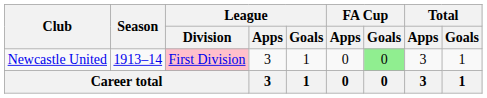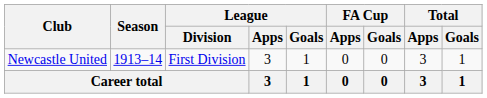(207, 59) pink background -> (207, 59) no background
(384, 59) lightgreen background -> (384, 59) no background
